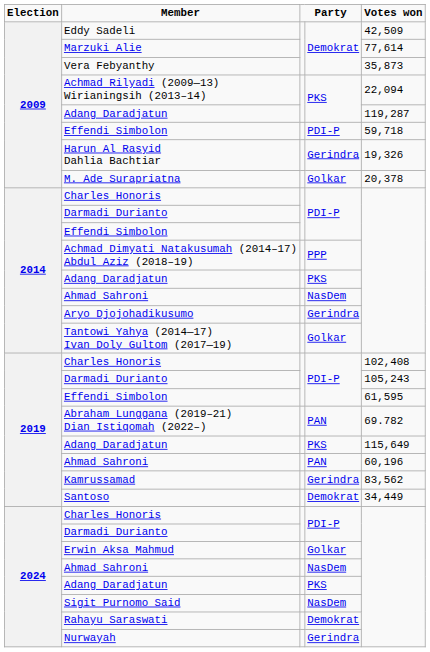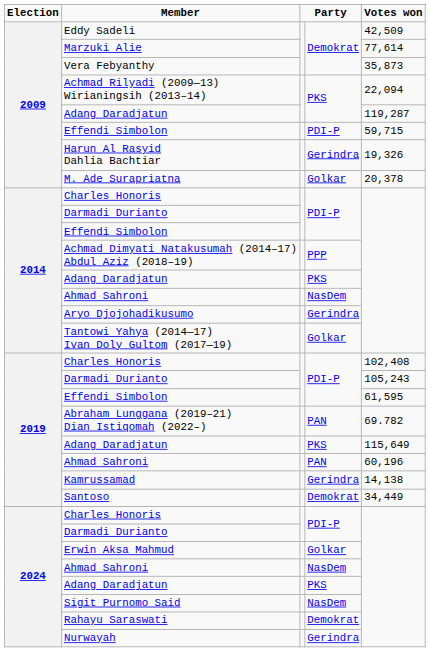(384, 131) 59,718 -> (384, 131) 59,715
(384, 480) 83,562 -> (384, 480) 14,138
